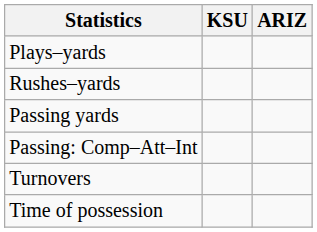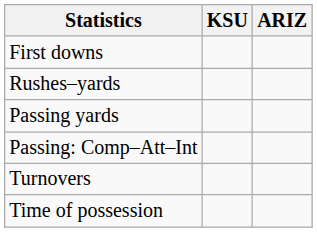+ row: (56, 52)
- row: (58, 52)
